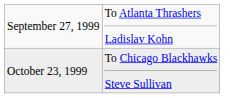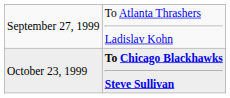(161, 70) normal -> (164, 70) bold
